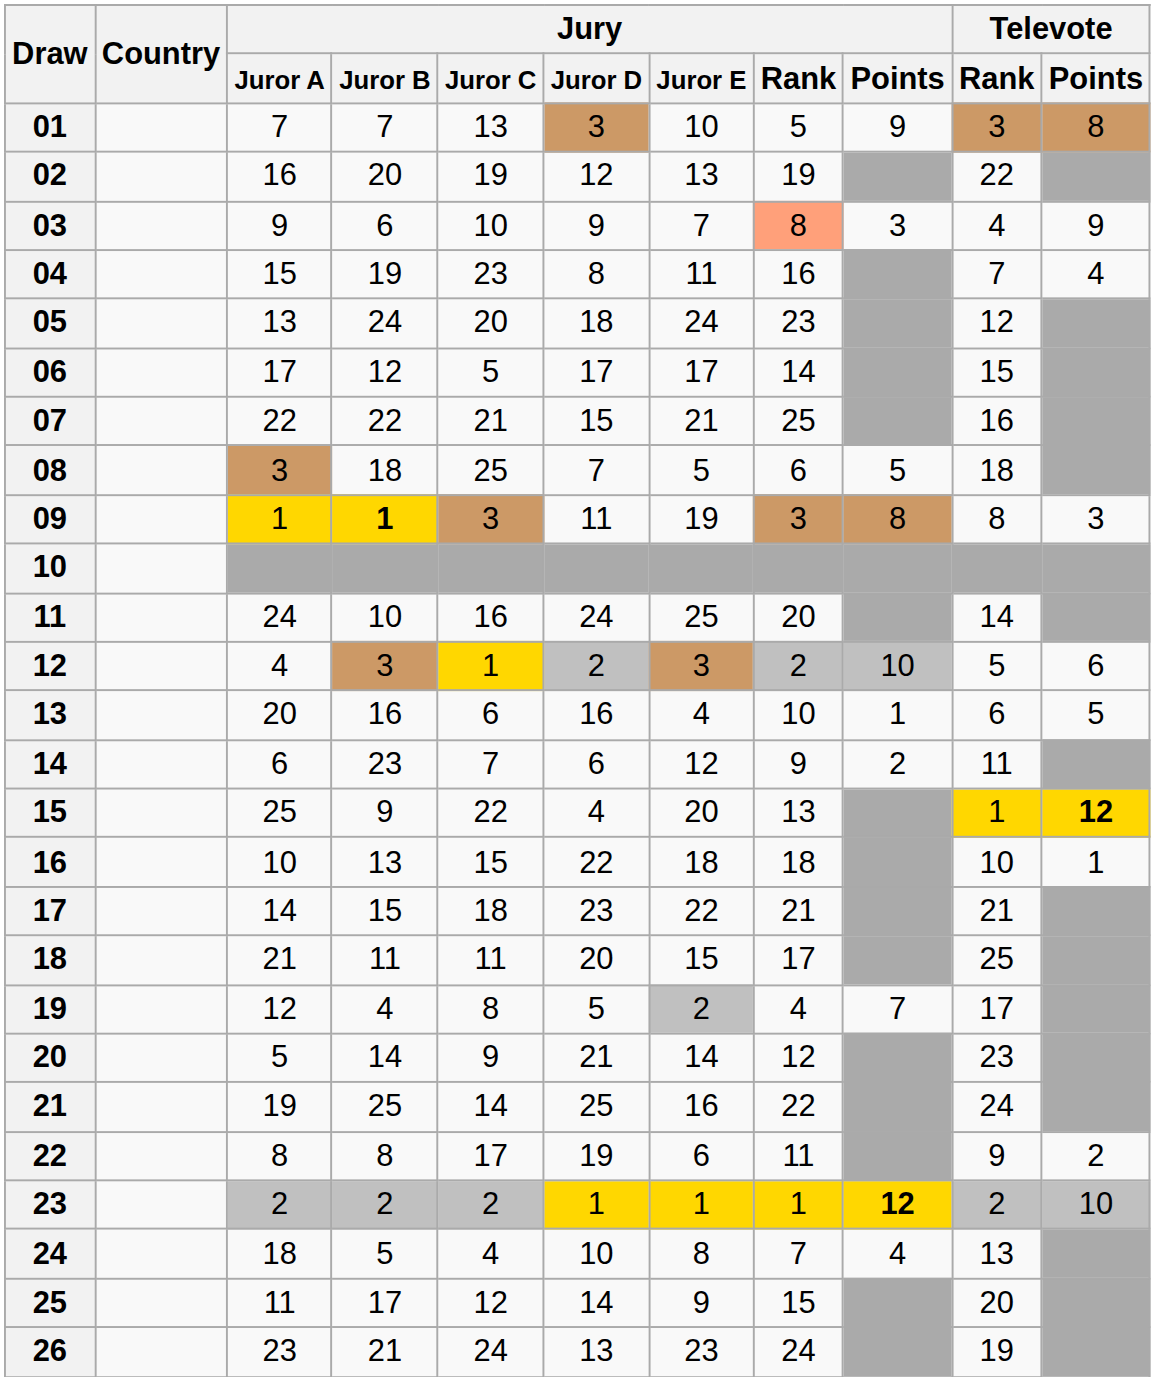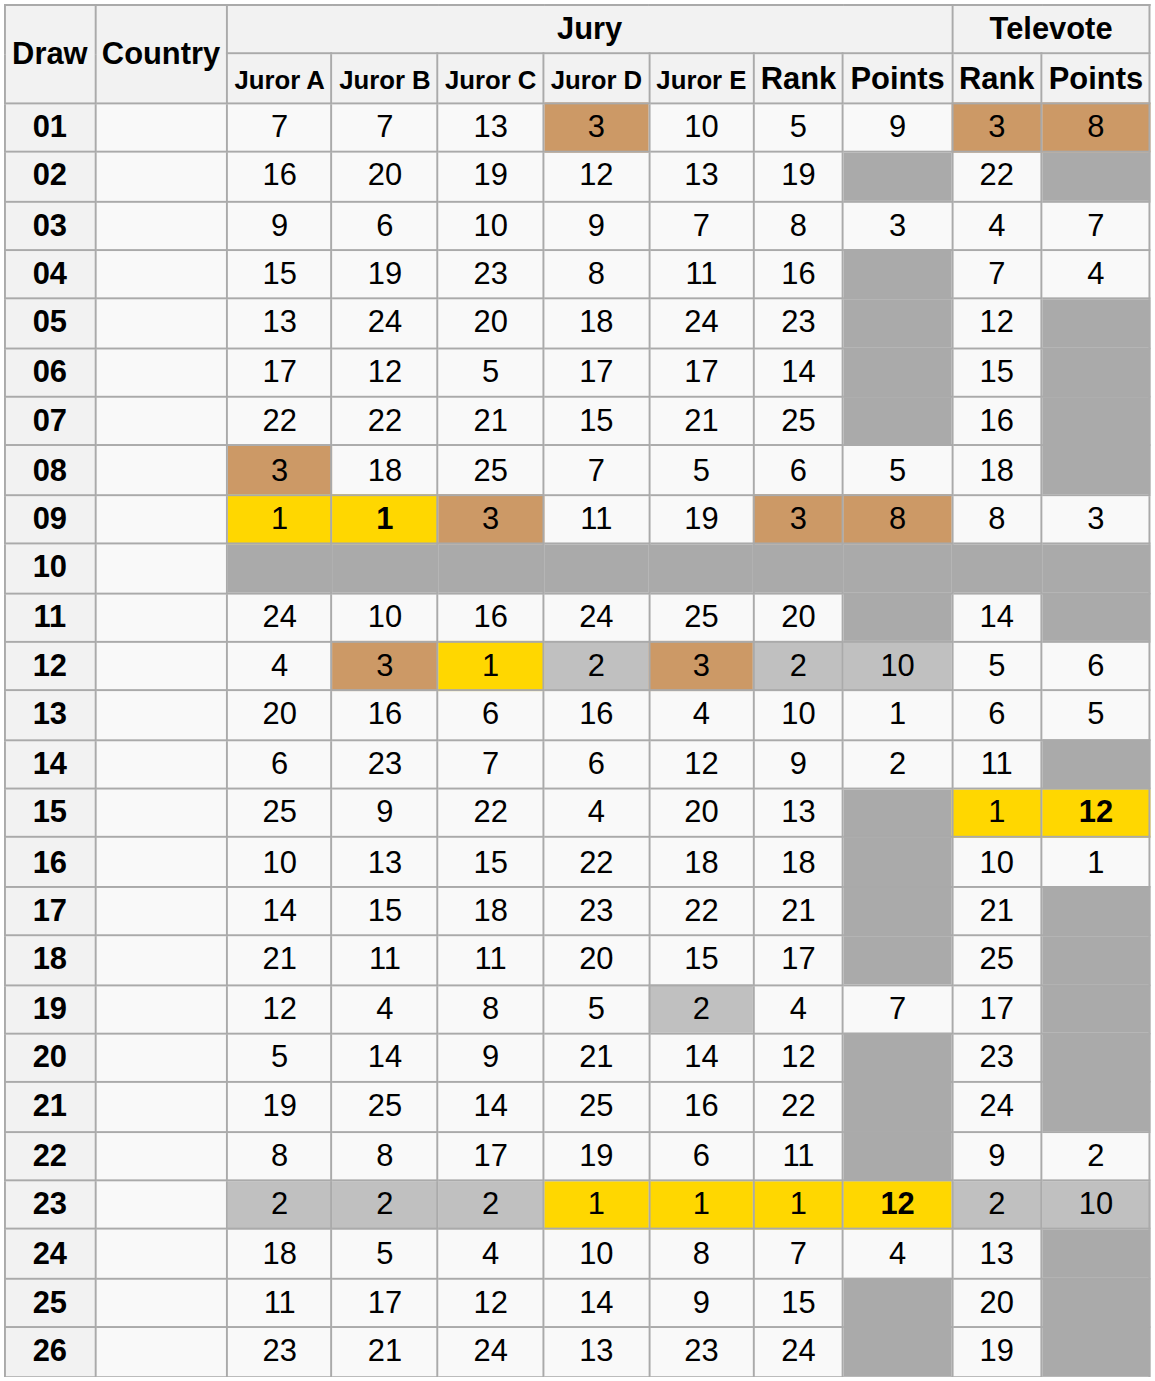(798, 224) lightsalmon background -> (798, 224) no background
(1096, 224) 9 -> (1096, 224) 7
